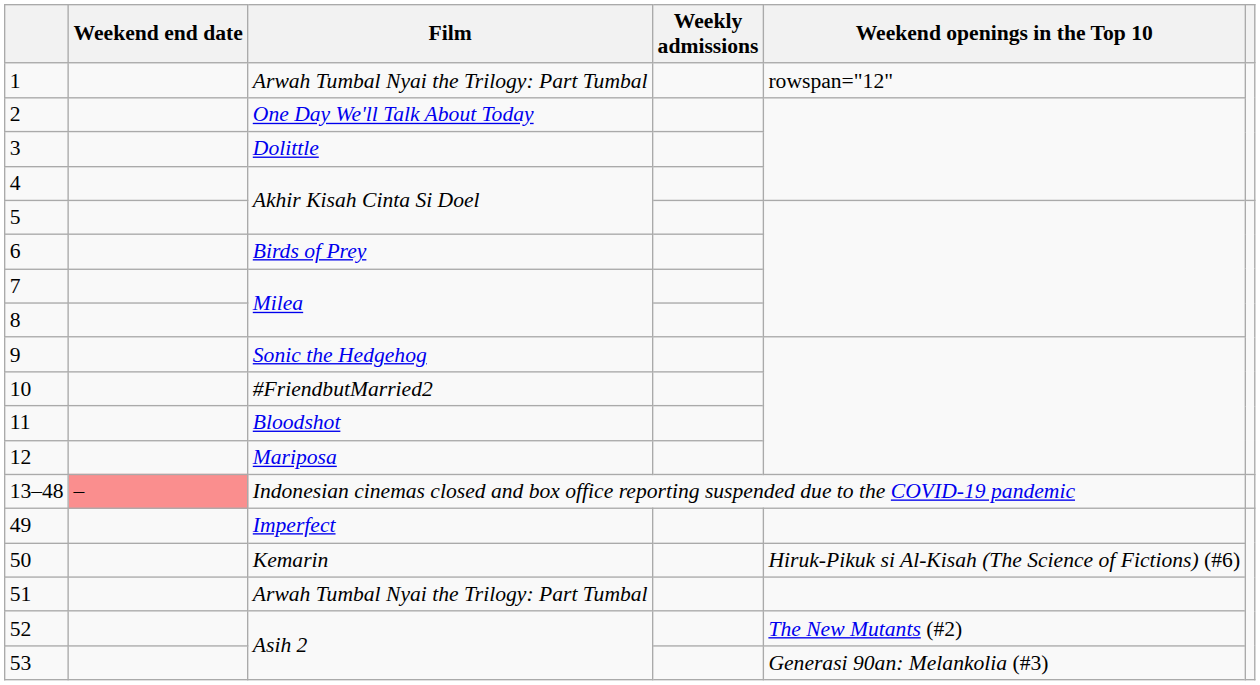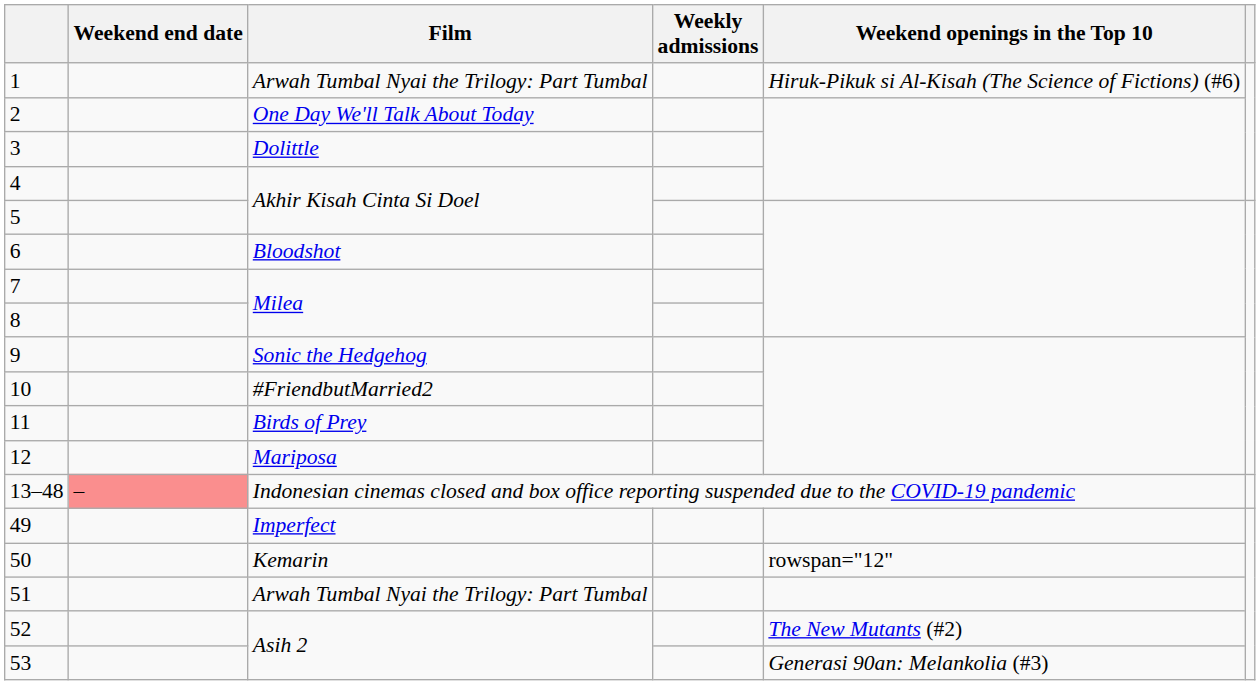(831, 80) rowspan="12" -> (1004, 80) Hiruk-Pikuk si Al-Kisah (The Science of Fictions) (#6)
(310, 251) Birds of Prey -> (297, 251) Bloodshot
(297, 422) Bloodshot -> (310, 422) Birds of Prey
(1004, 559) Hiruk-Pikuk si Al-Kisah (The Science of Fictions) (#6) -> (831, 559) rowspan="12"
